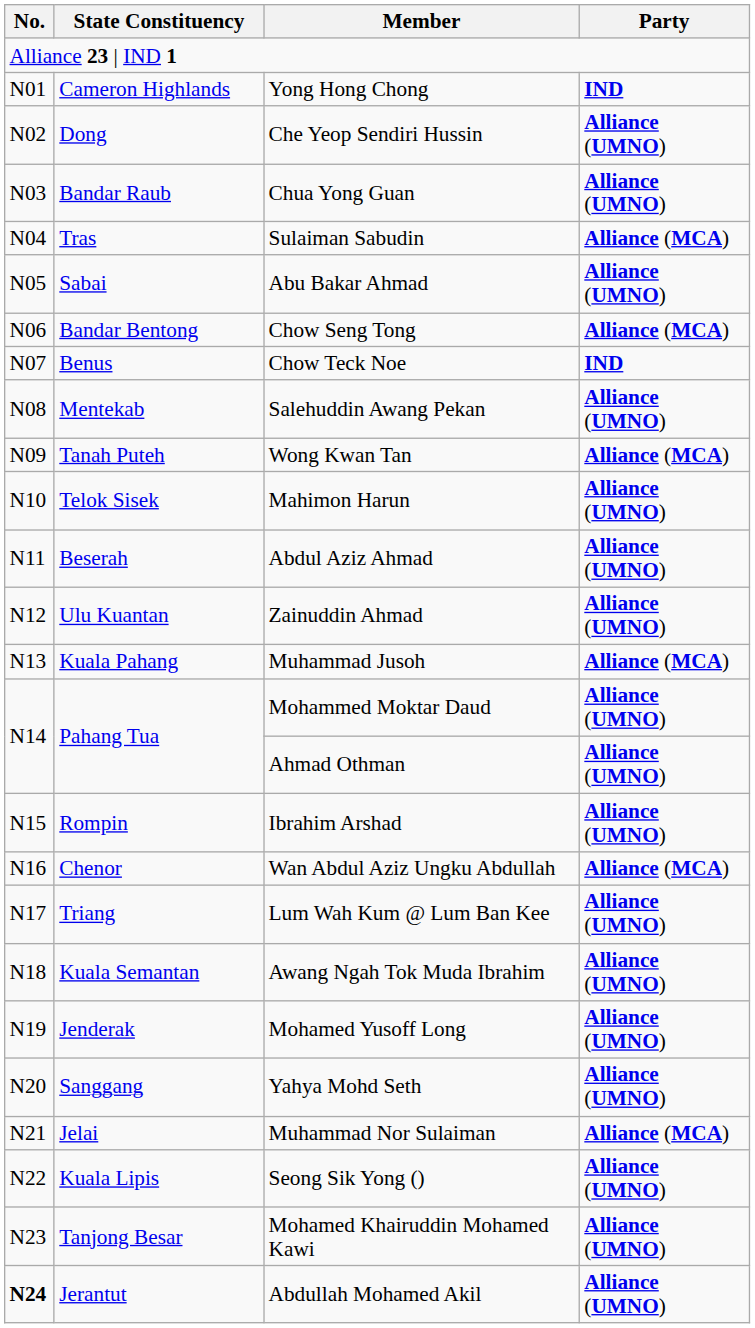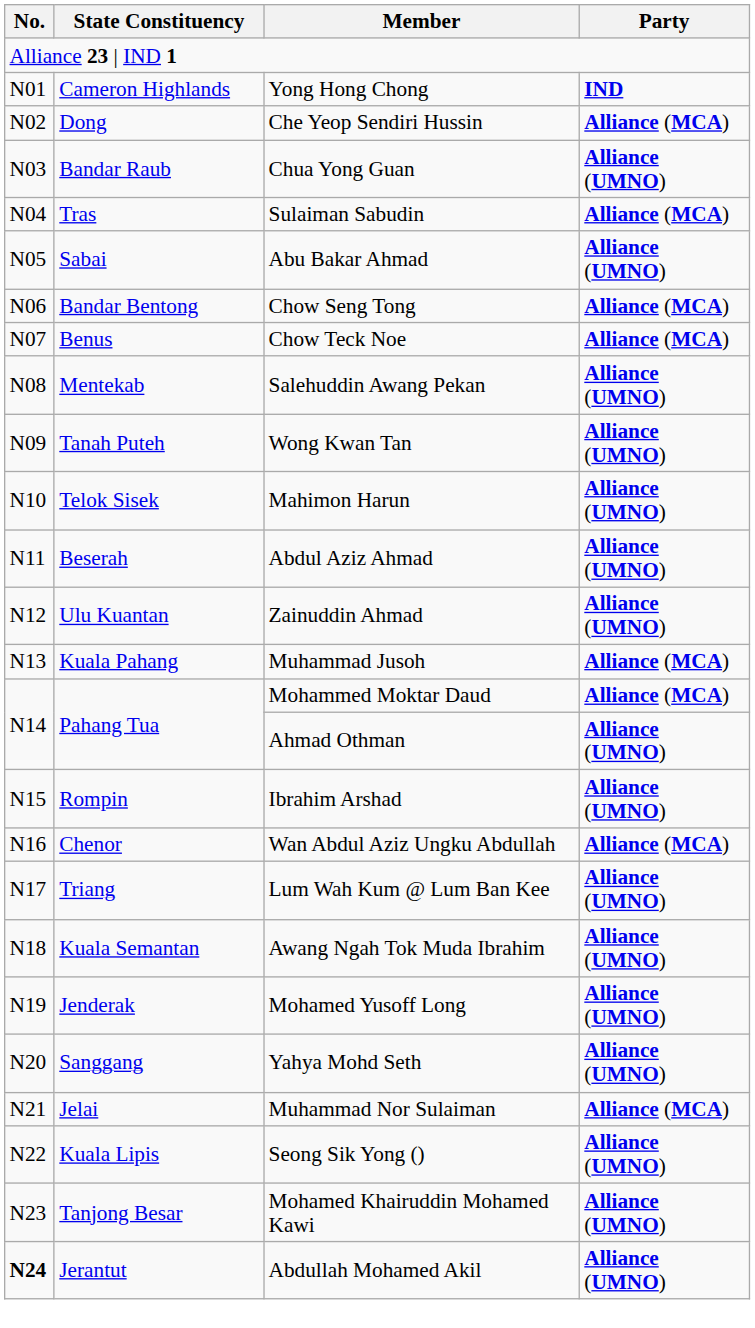(625, 134) Alliance (UMNO) -> (657, 122) Alliance (MCA)
(604, 363) IND -> (657, 339) Alliance (MCA)
(657, 454) Alliance (MCA) -> (625, 442) Alliance (UMNO)
(625, 707) Alliance (UMNO) -> (657, 695) Alliance (MCA)
